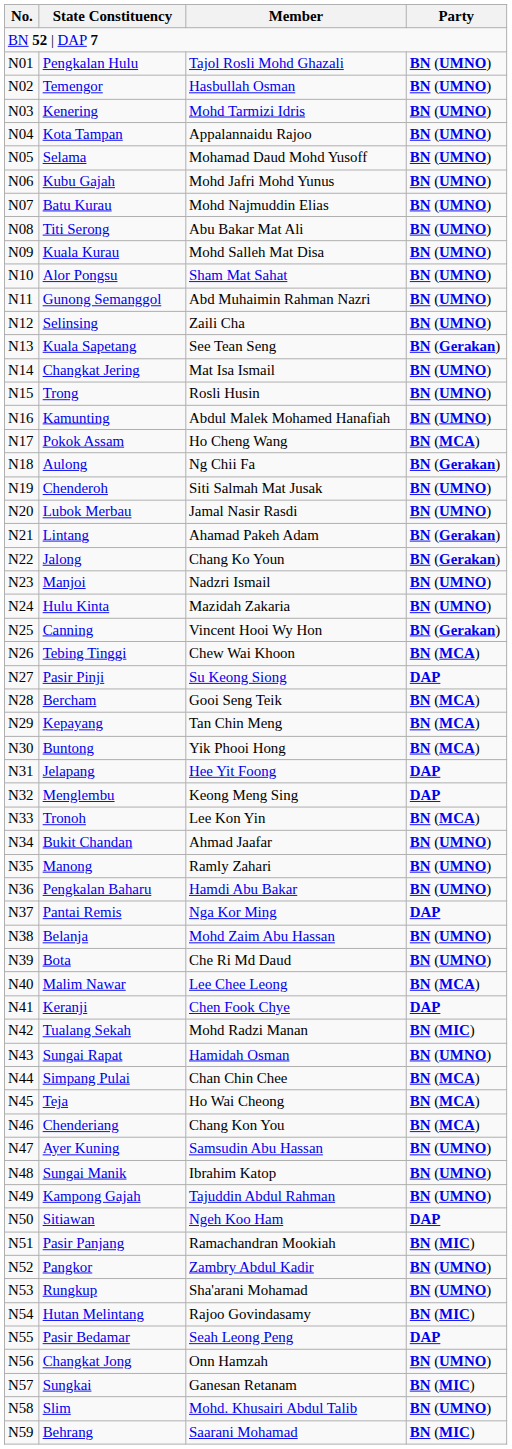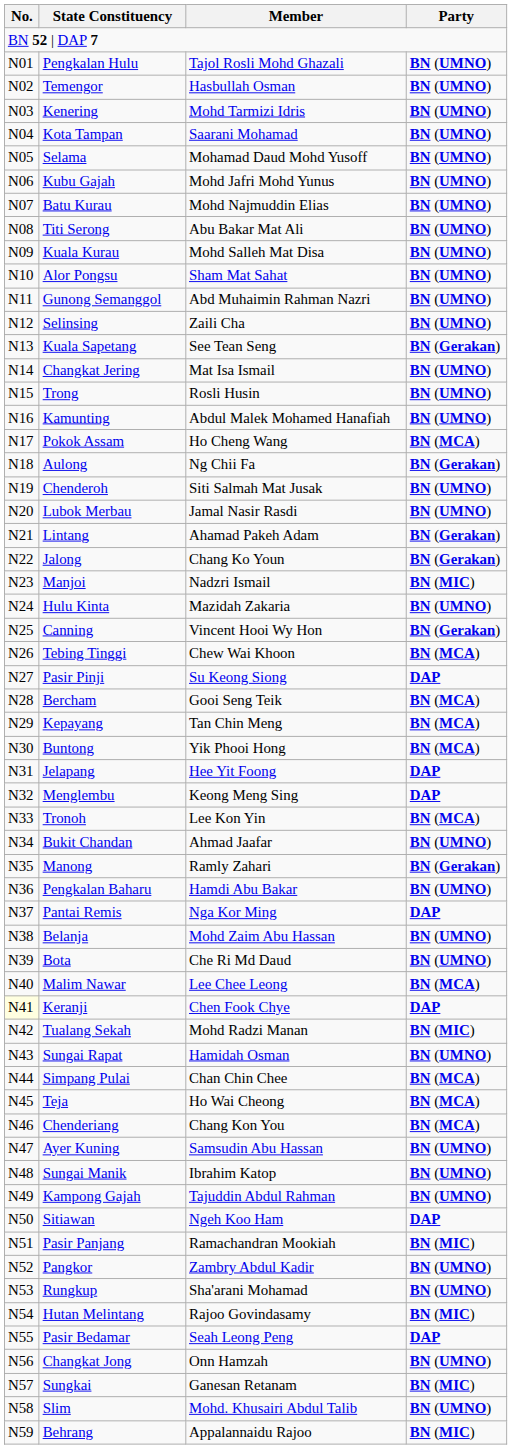(250, 134) Appalannaidu Rajoo -> (243, 134) Saarani Mohamad
(450, 582) BN (UMNO) -> (442, 582) BN (MIC)
(450, 865) BN (UMNO) -> (455, 865) BN (Gerakan)
(21, 1007) no background -> (21, 1007) lightyellow background
(243, 1432) Saarani Mohamad -> (250, 1432) Appalannaidu Rajoo
